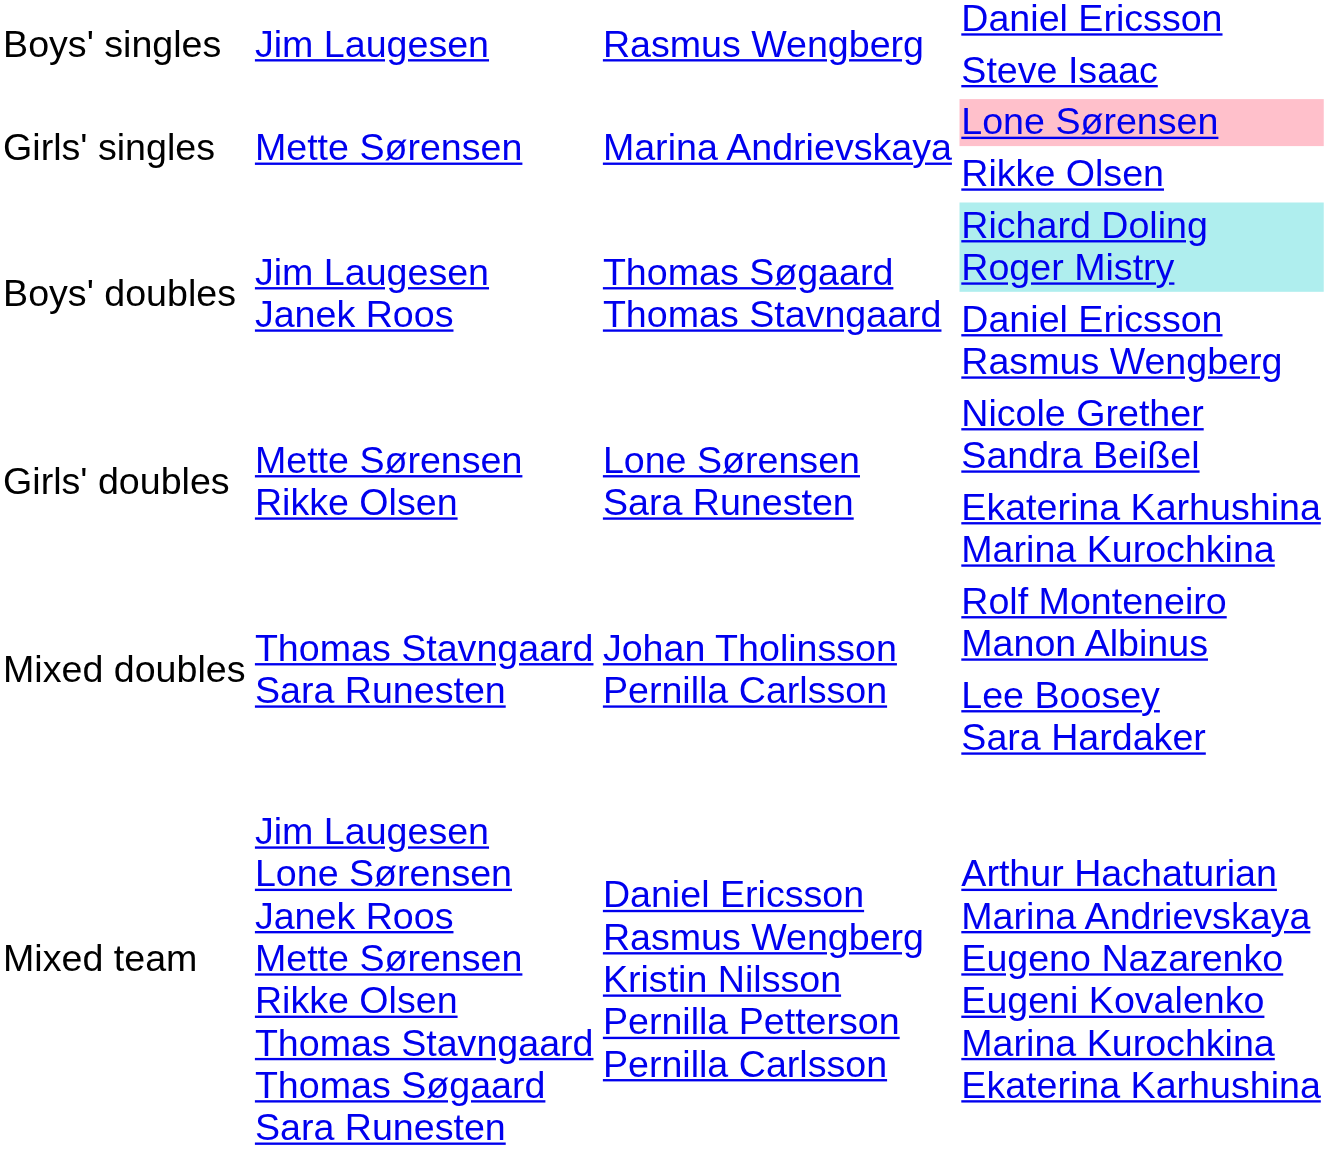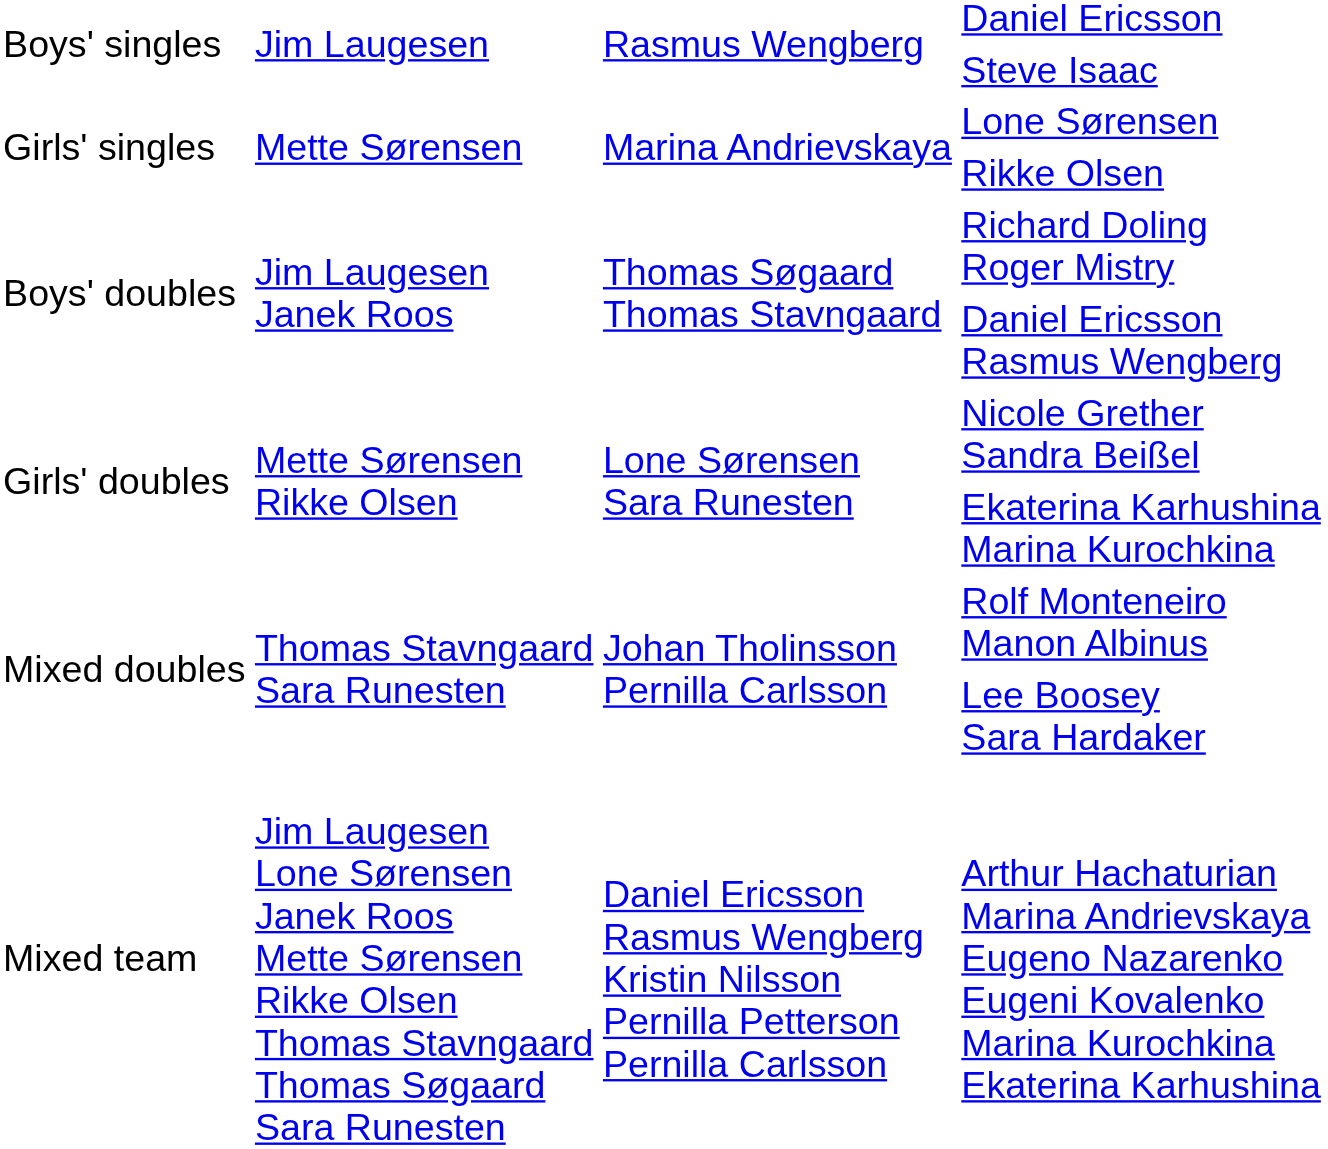(1090, 121) pink background -> (1090, 121) no background
(1085, 246) paleturquoise background -> (1085, 246) no background
